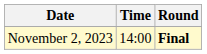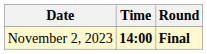(135, 37) normal -> (136, 37) bold
